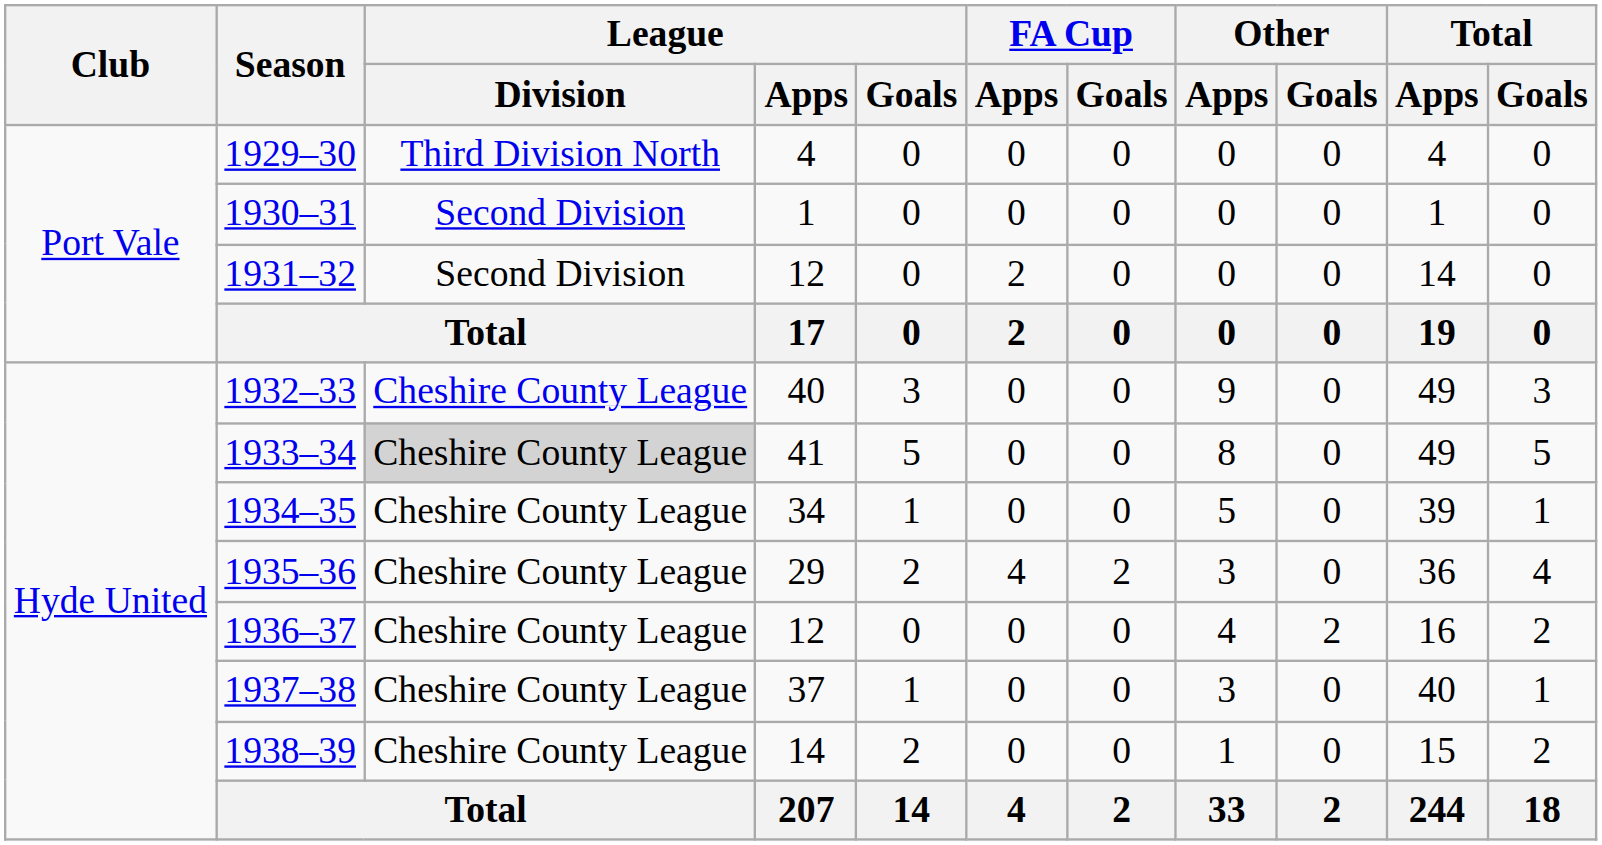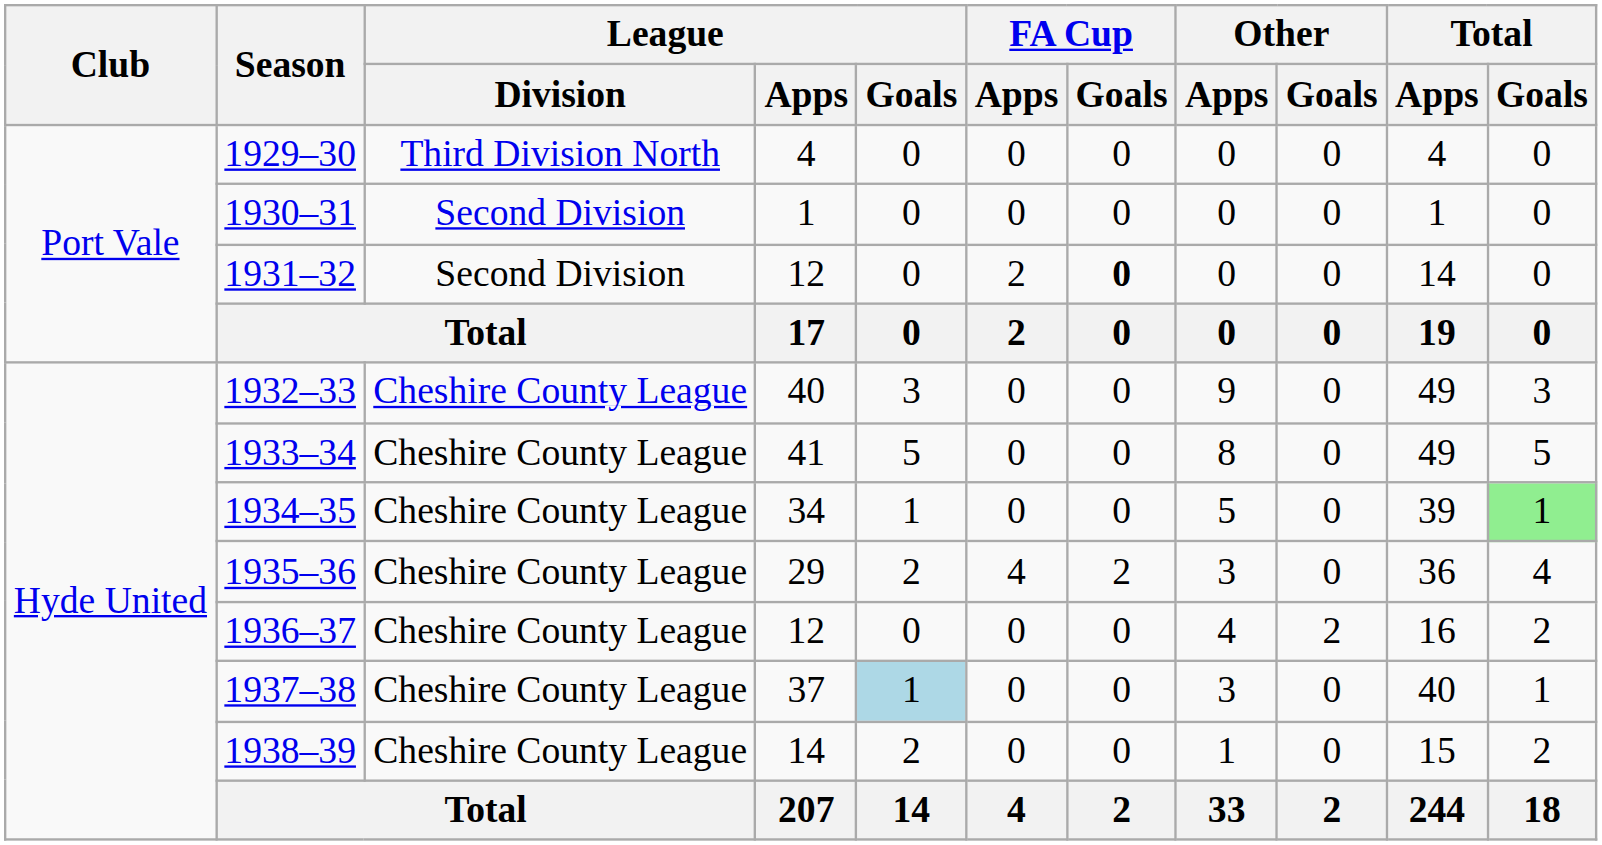(1122, 272) normal -> (1122, 272) bold
(560, 451) lightgrey background -> (560, 451) no background
(1542, 511) no background -> (1542, 511) lightgreen background
(911, 690) no background -> (911, 690) lightblue background
